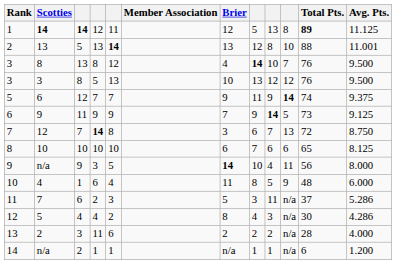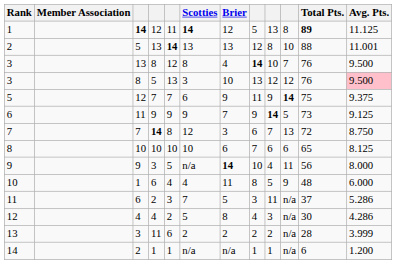columns swapped: (171, 13) <-> (54, 13)
(361, 81) no background -> (361, 81) pink background
(306, 98) 74 -> (306, 98) 75
(361, 234) 4.000 -> (361, 234) 3.999
